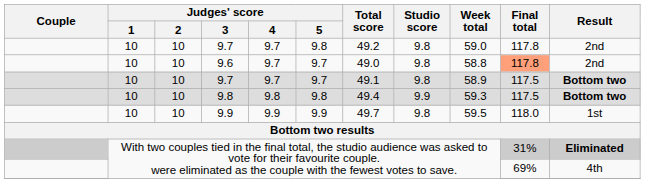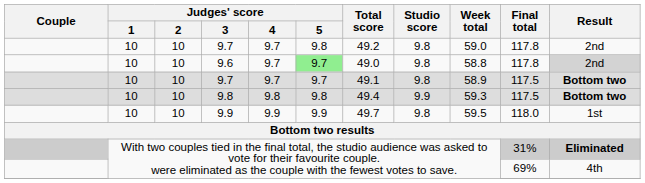(319, 63) no background -> (319, 63) lightgreen background
(525, 63) lightsalmon background -> (525, 63) no background
(595, 63) no background -> (595, 63) lightgrey background
